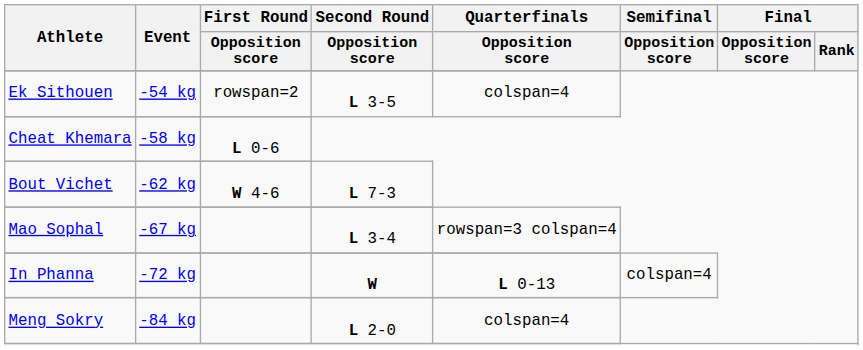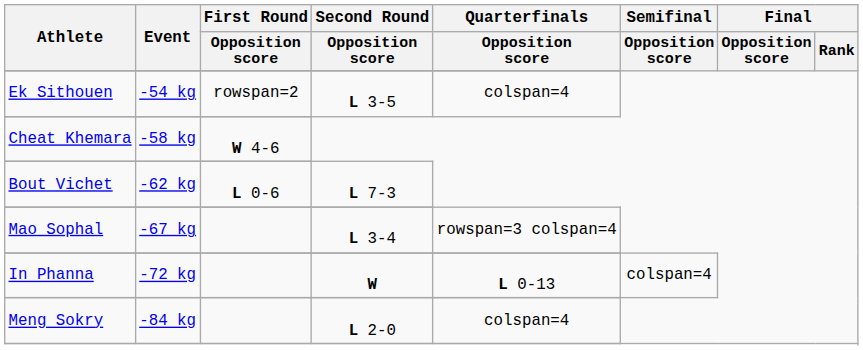(256, 148) L 0-6 -> (256, 148) W 4-6
(256, 194) W 4-6 -> (256, 194) L 0-6
